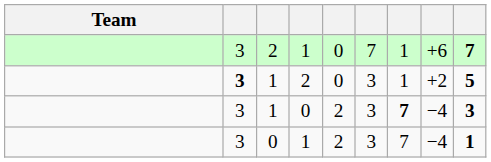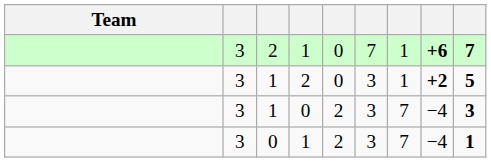(437, 50) normal -> (437, 50) bold
(240, 80) bold -> (240, 80) normal
(437, 80) normal -> (437, 80) bold
(404, 111) bold -> (404, 111) normal
